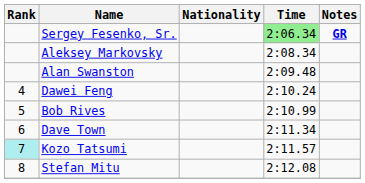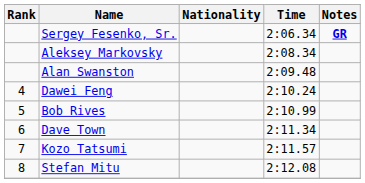(291, 33) lightgreen background -> (291, 33) no background
(22, 149) paleturquoise background -> (22, 149) no background
